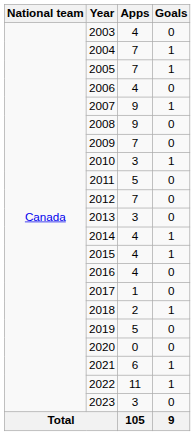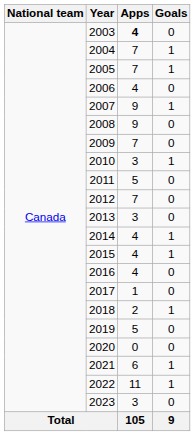(135, 32) normal -> (135, 32) bold
